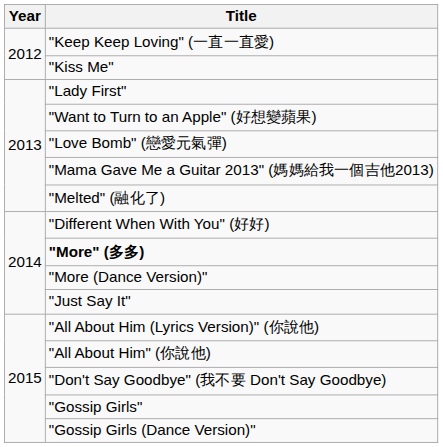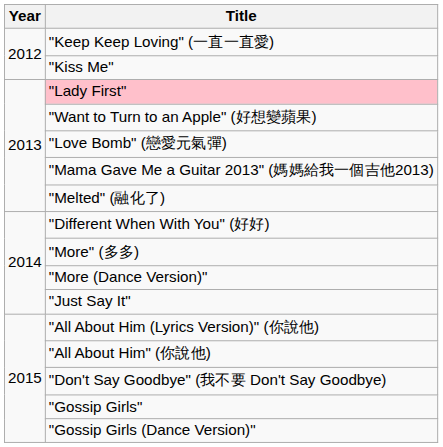(88, 91) no background -> (88, 91) pink background
(97, 251) bold -> (94, 251) normal
